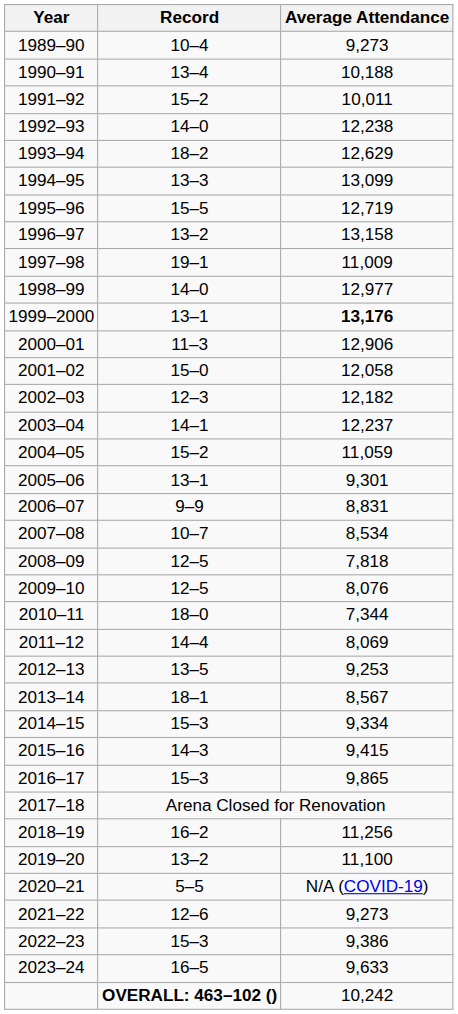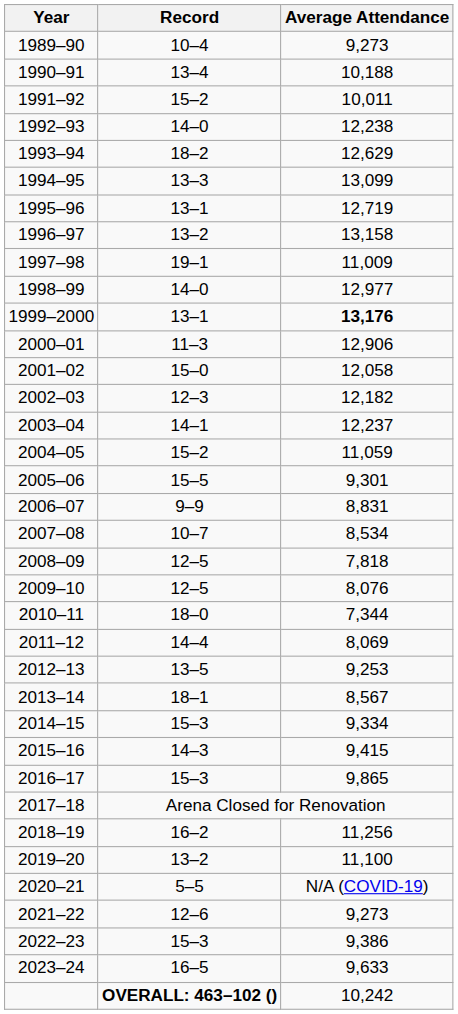(190, 208) 15–5 -> (190, 208) 13–1
(190, 479) 13–1 -> (190, 479) 15–5
